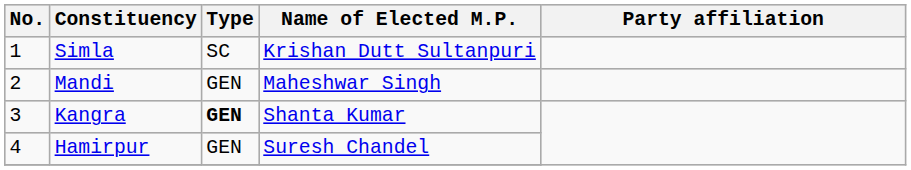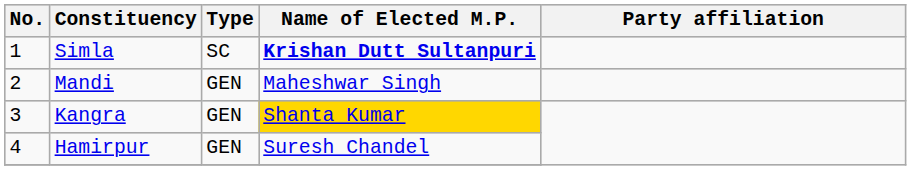(400, 53) normal -> (400, 53) bold
(224, 117) bold -> (224, 117) normal
(334, 117) no background -> (334, 117) gold background
